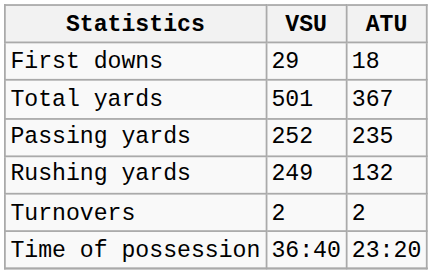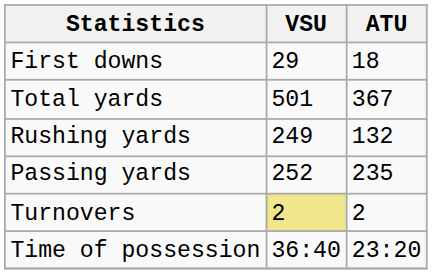rows swapped: (101, 175) <-> (101, 137)
(278, 212) no background -> (278, 212) khaki background
